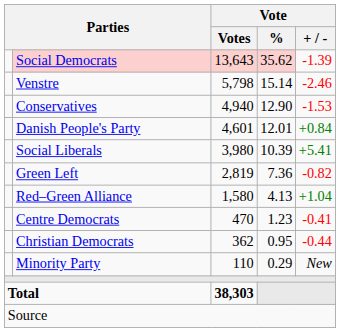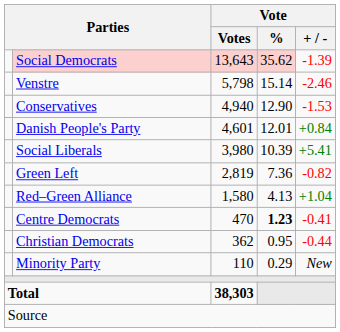(280, 219) normal -> (280, 219) bold
